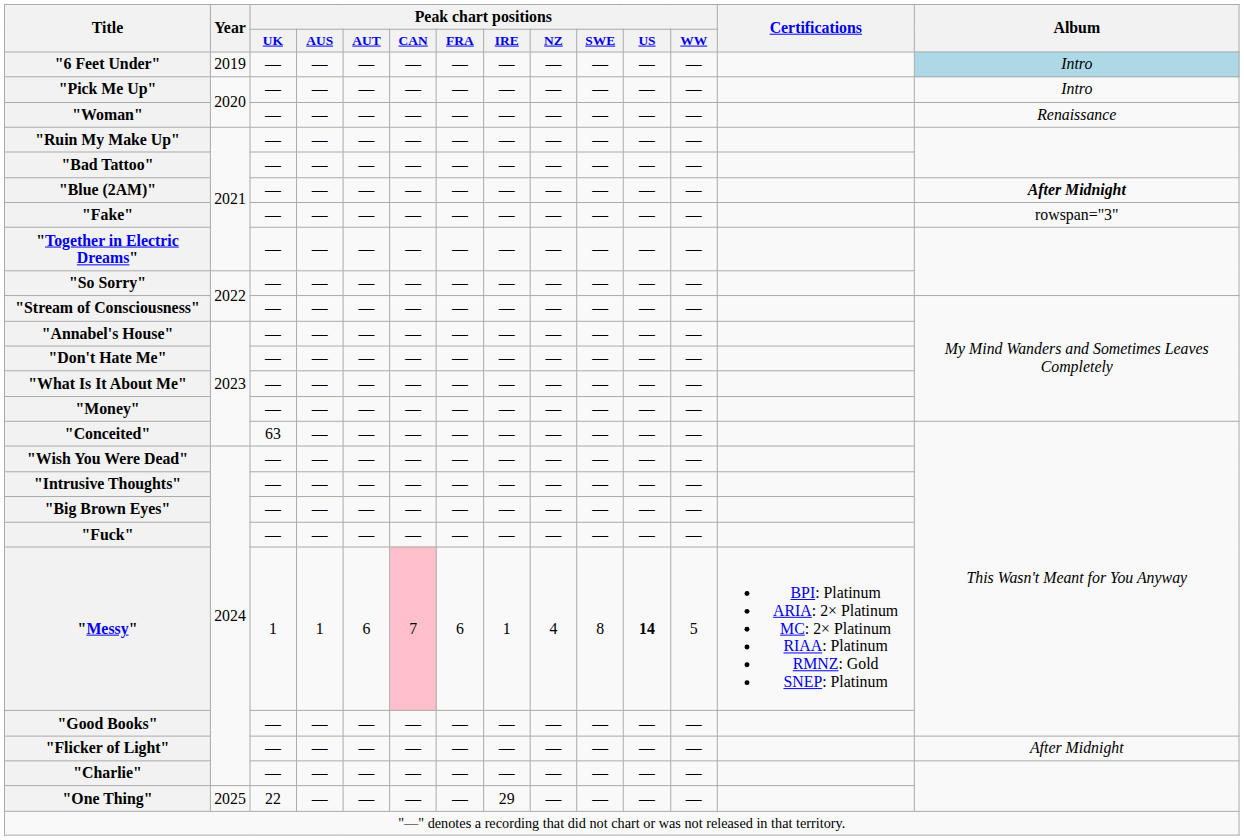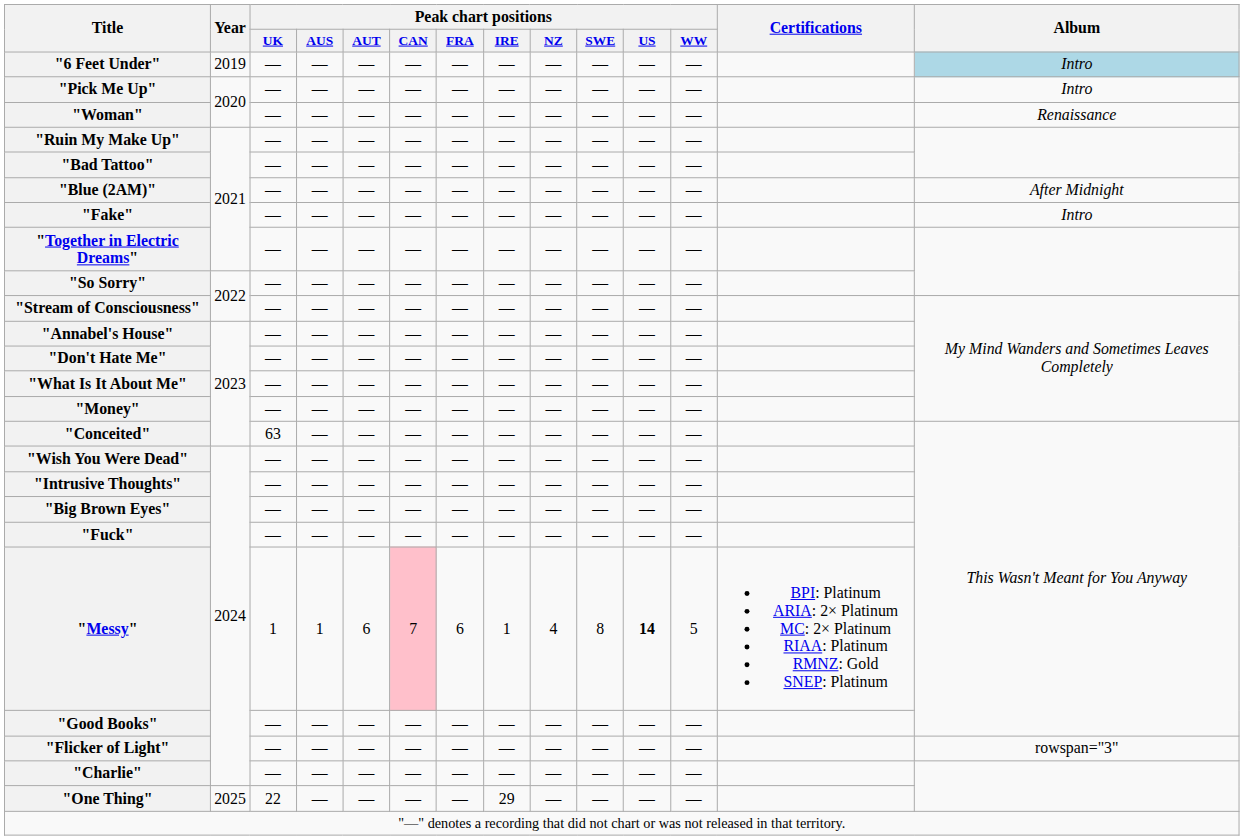(1077, 190) bold -> (1077, 190) normal
(1077, 215) rowspan="3" -> (1077, 215) Intro
(1077, 748) After Midnight -> (1077, 748) rowspan="3"
